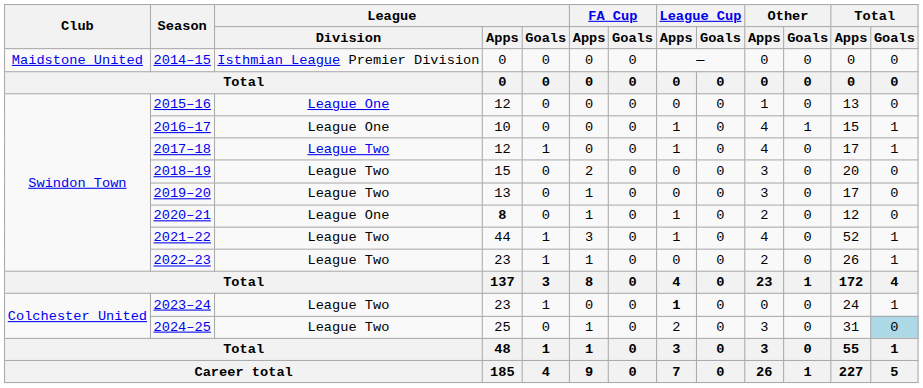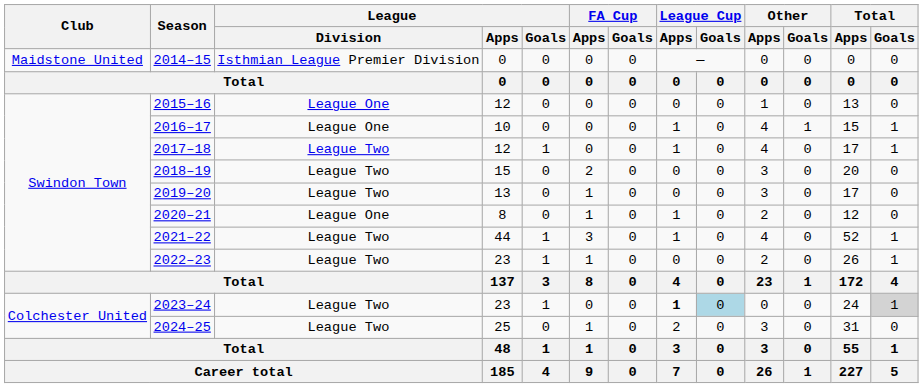(502, 216) bold -> (502, 216) normal
(720, 305) no background -> (720, 305) lightblue background
(894, 305) no background -> (894, 305) lightgrey background
(894, 327) lightblue background -> (894, 327) no background
